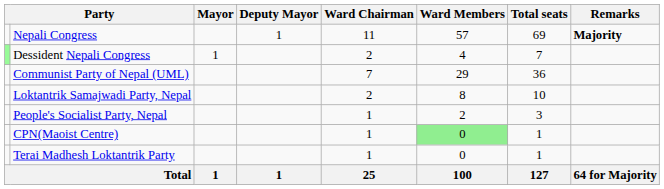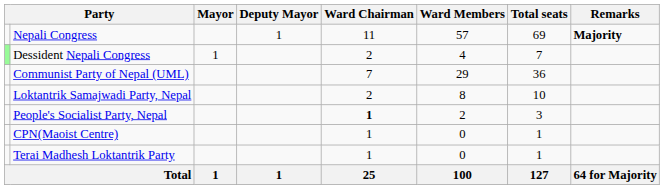(369, 114) normal -> (369, 114) bold
(462, 134) lightgreen background -> (462, 134) no background
